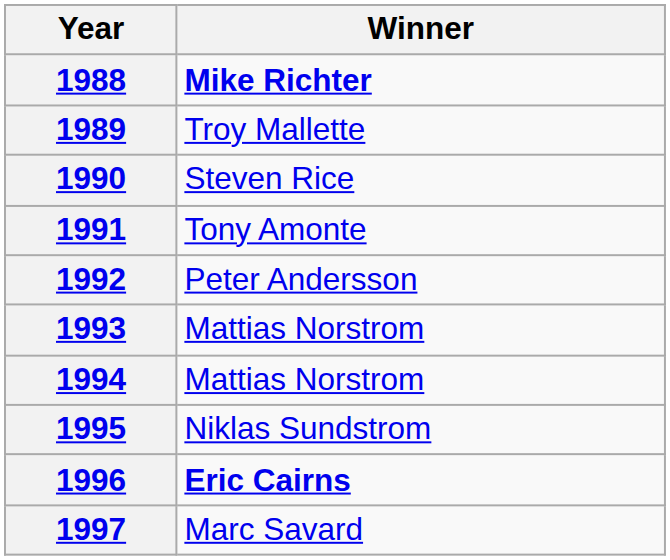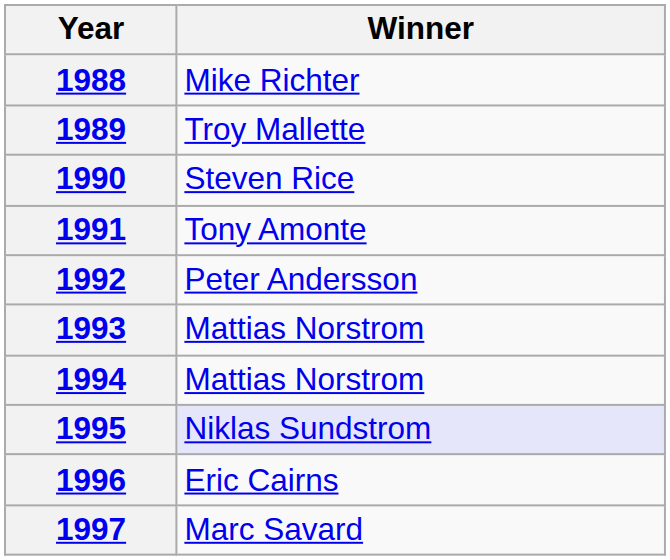(278, 79) bold -> (272, 79) normal
(308, 429) no background -> (308, 429) lavender background
(268, 479) bold -> (261, 479) normal
